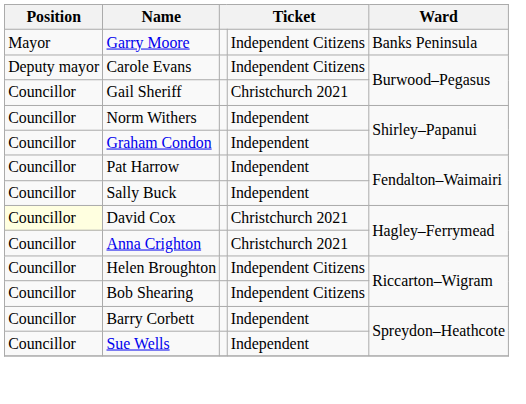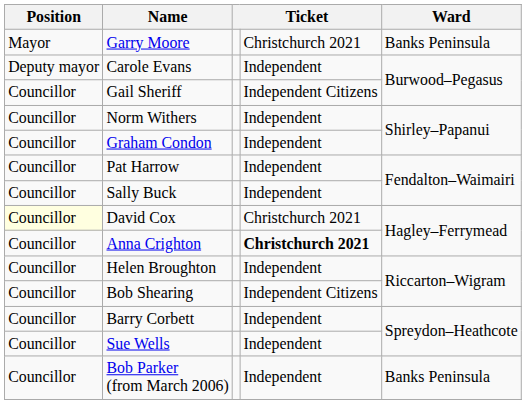(298, 42) Independent Citizens -> (302, 42) Christchurch 2021
(298, 67) Independent Citizens -> (283, 67) Independent
(289, 92) Christchurch 2021 -> (310, 92) Independent Citizens
(289, 243) normal -> (306, 243) bold
(298, 268) Independent Citizens -> (283, 268) Independent
+ row: (168, 377)
